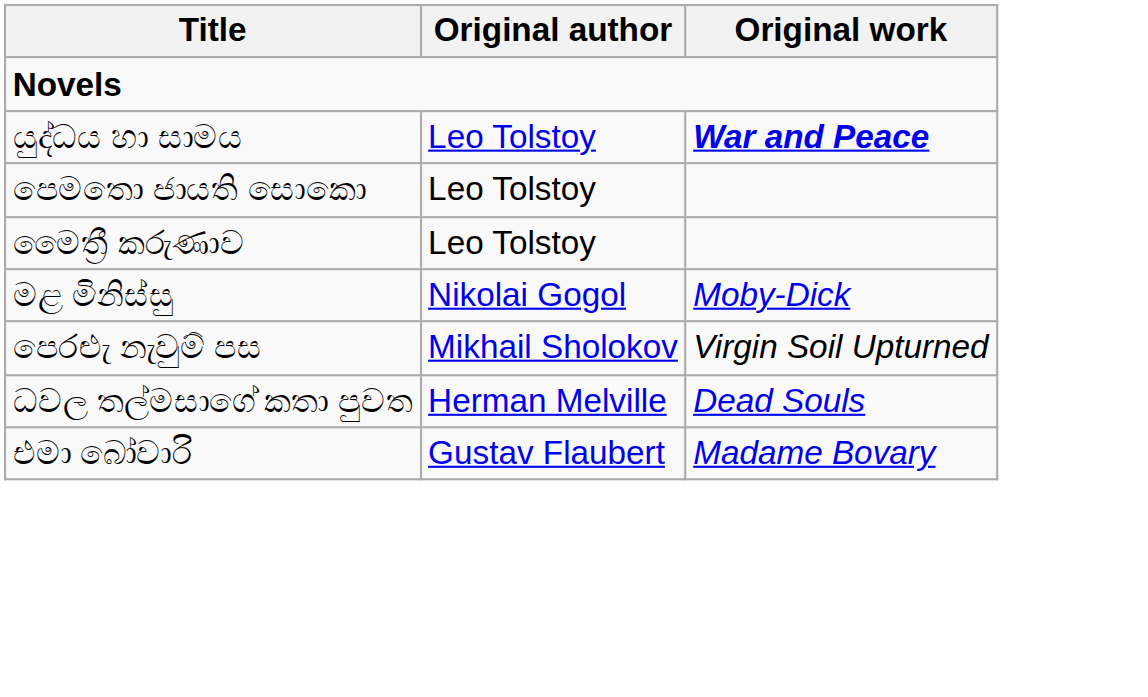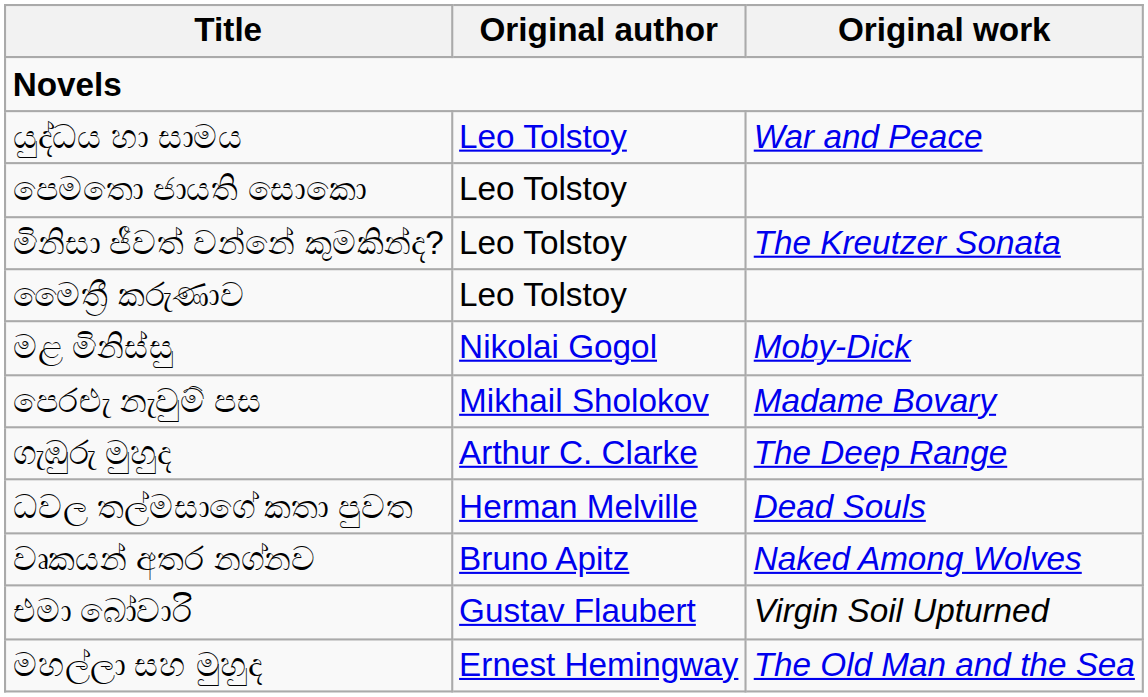(811, 136) bold -> (868, 136) normal
+ row: (228, 242)
(841, 347) Virgin Soil Upturned -> (875, 400) Madame Bovary
+ row: (92, 453)
+ row: (164, 558)
(814, 453) Madame Bovary -> (901, 611) Virgin Soil Upturned
+ row: (137, 664)
